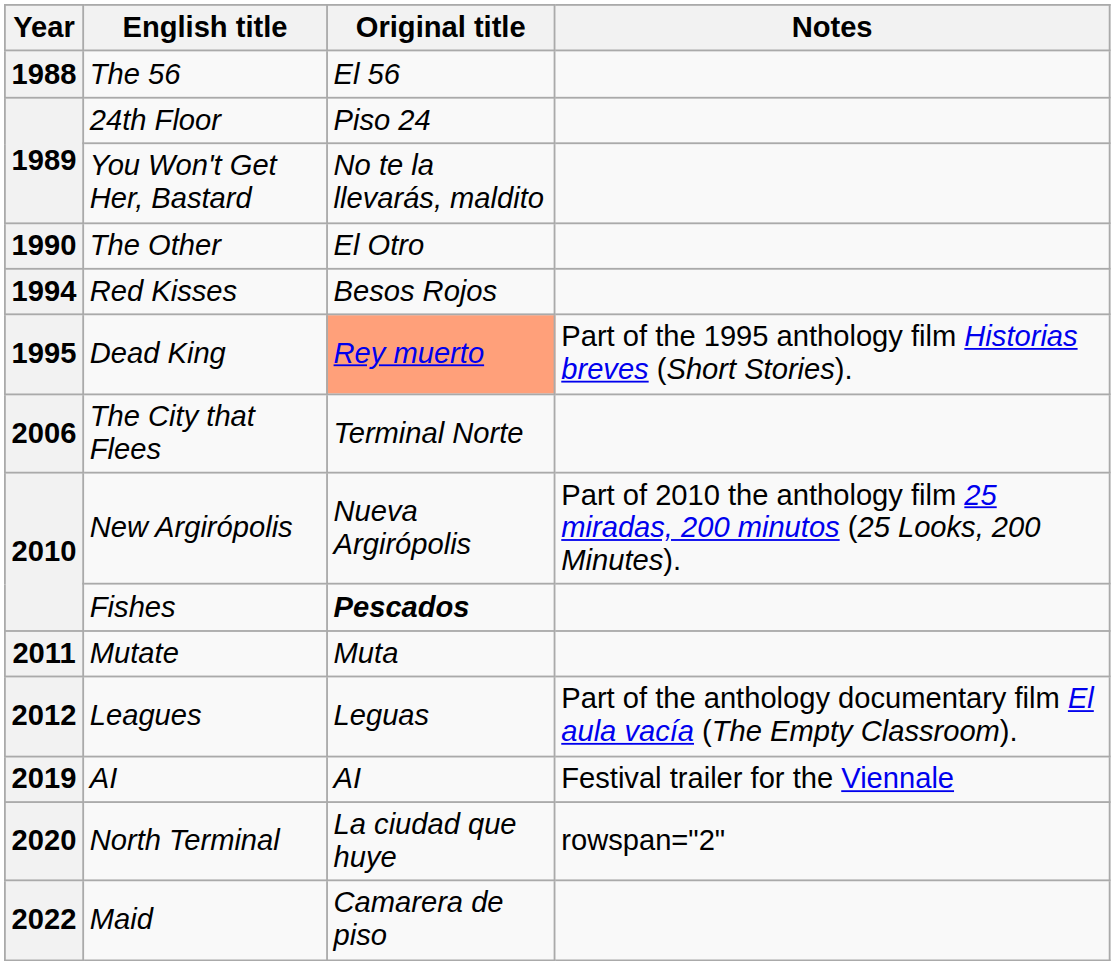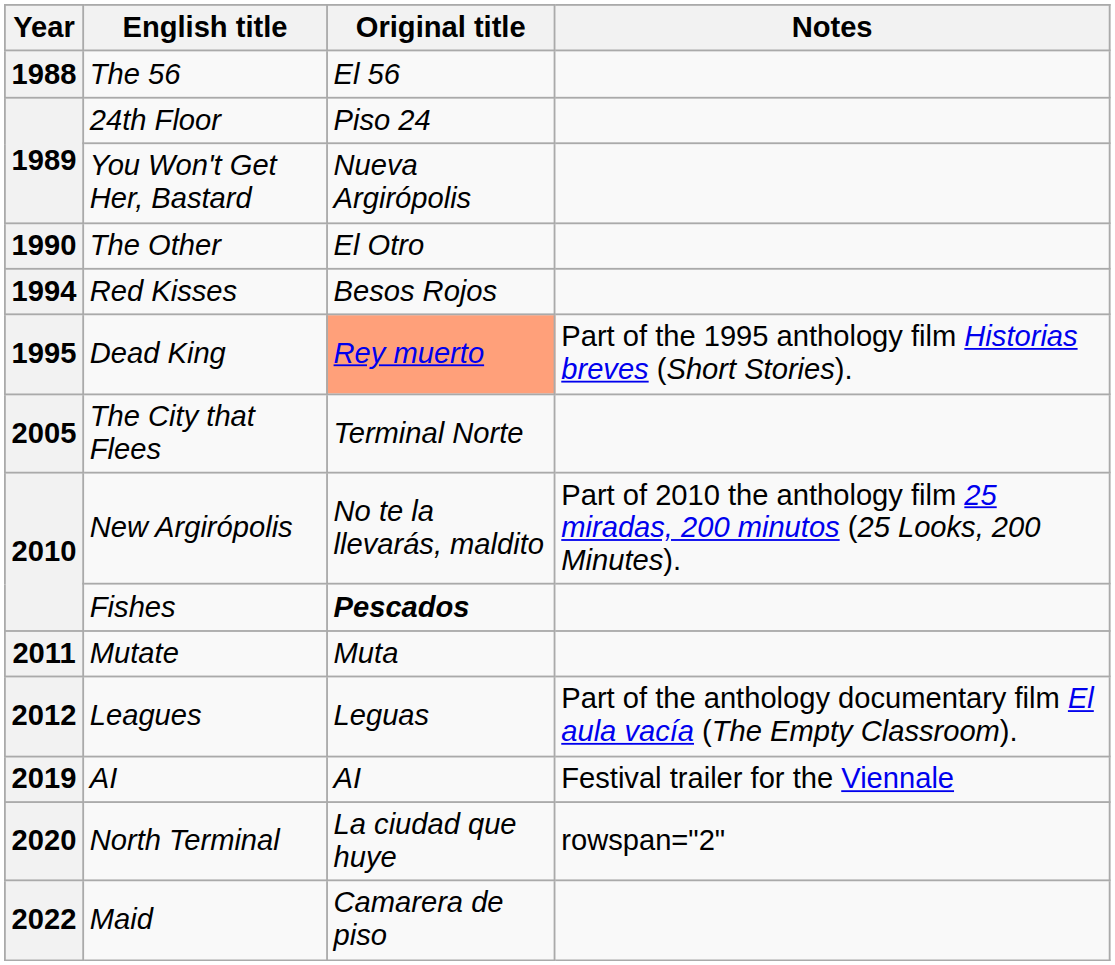(439, 182) No te la llevarás, maldito -> (402, 182) Nueva Argirópolis
(44, 432) 2006 -> (44, 432) 2005
(402, 528) Nueva Argirópolis -> (439, 528) No te la llevarás, maldito
